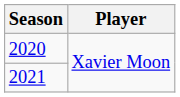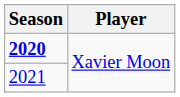(27, 48) normal -> (27, 48) bold
